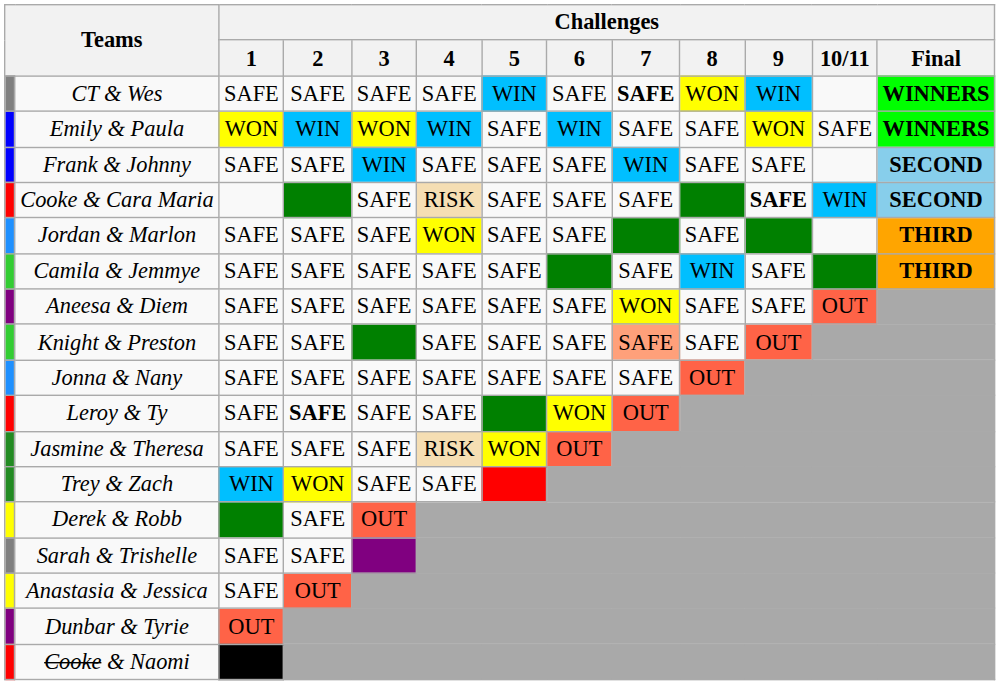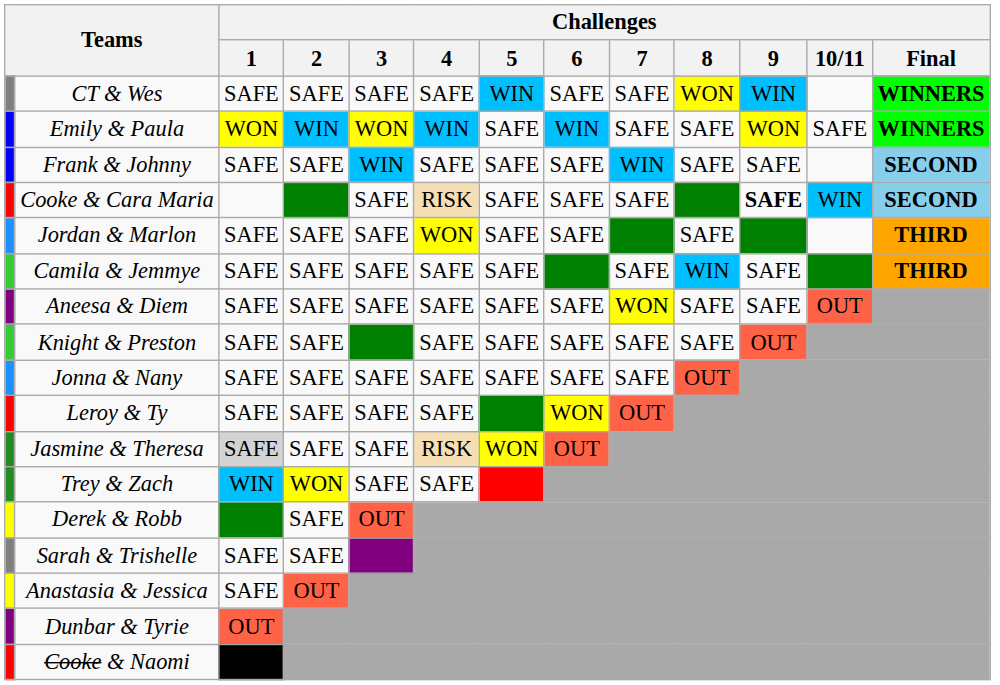(646, 93) bold -> (642, 93) normal
(646, 341) lightsalmon background -> (642, 341) no background
(318, 413) bold -> (317, 413) normal
(251, 448) no background -> (251, 448) lightgrey background
